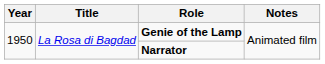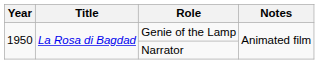(192, 31) bold -> (189, 31) normal
(164, 50) bold -> (162, 50) normal
